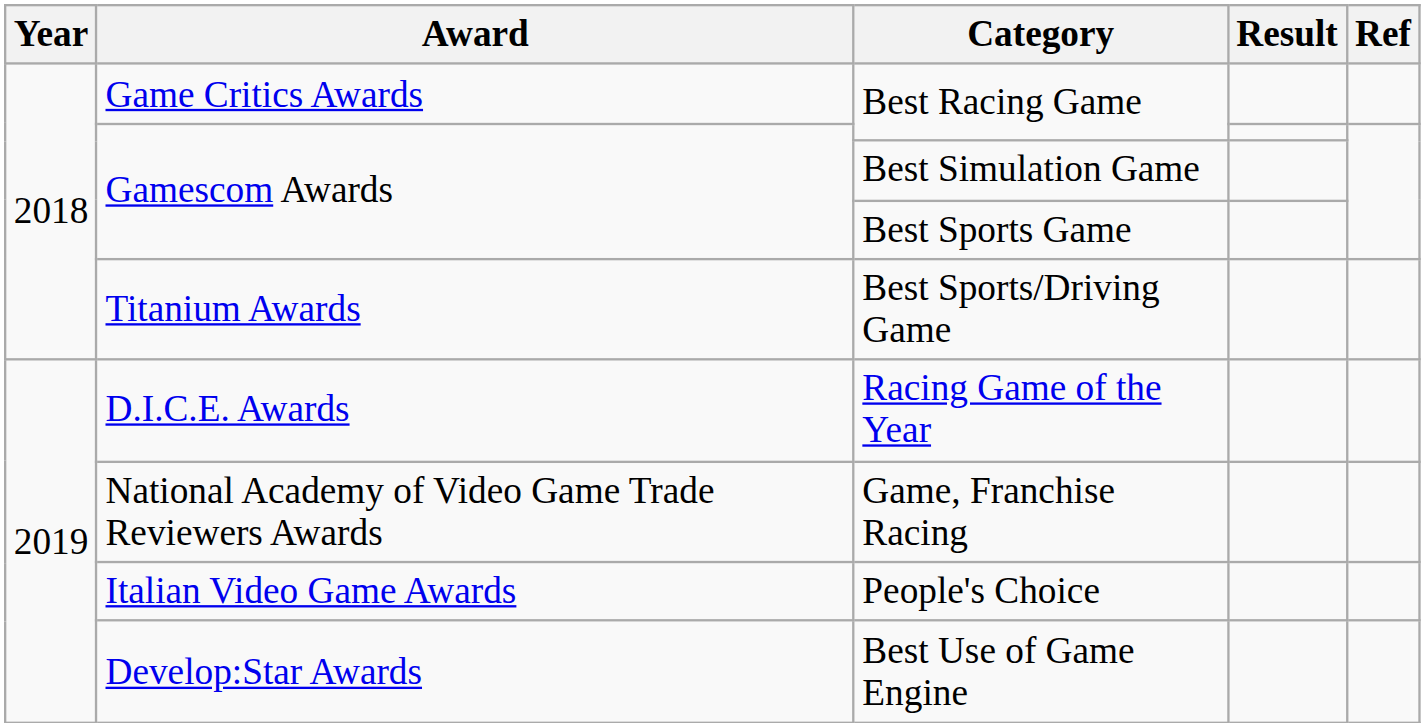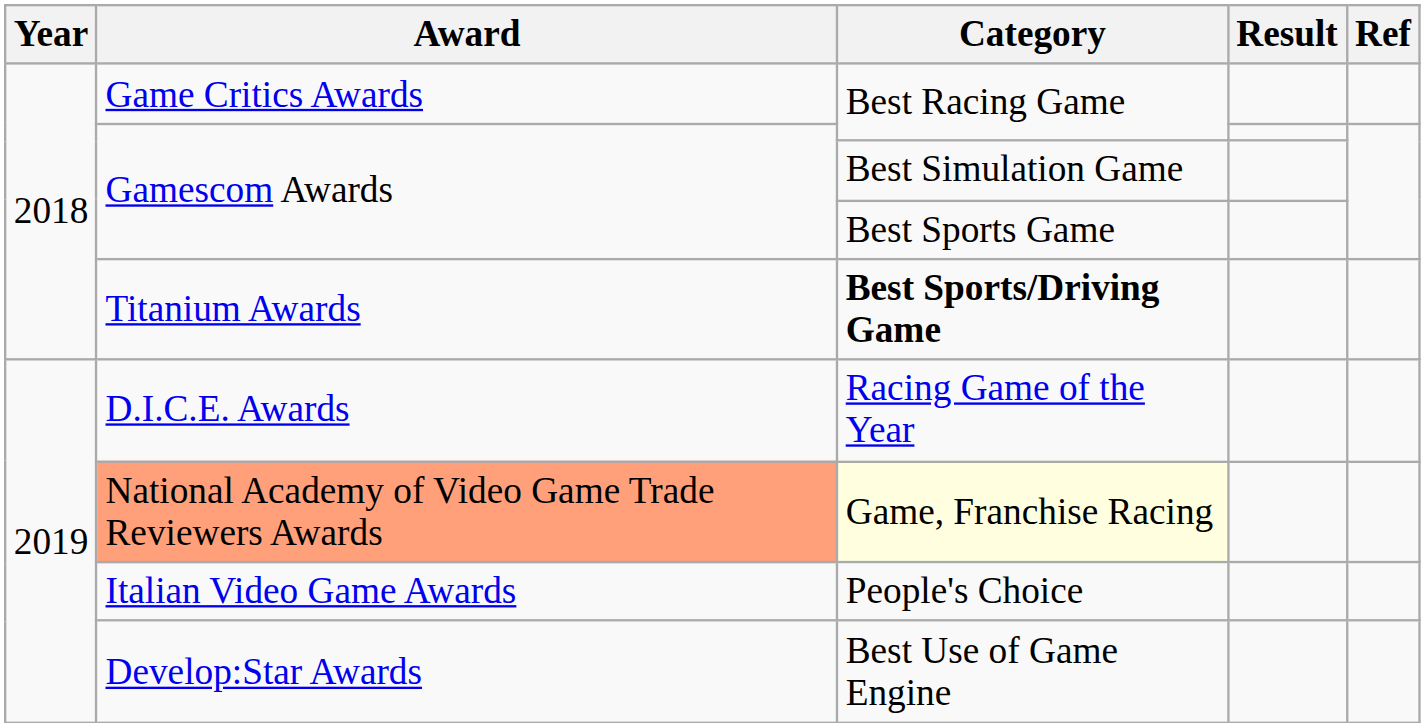(1011, 308) normal -> (1003, 308) bold
(410, 510) no background -> (410, 510) lightsalmon background
(989, 510) no background -> (1029, 510) lightyellow background
